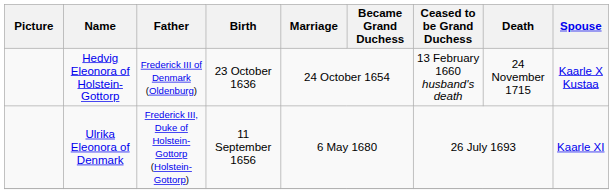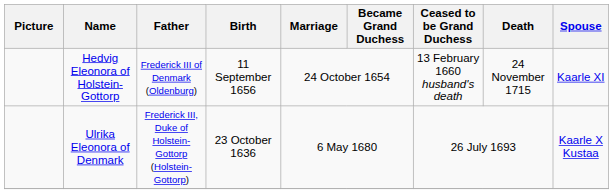(243, 77) 23 October 1636 -> (243, 77) 11 September 1656
(581, 77) Kaarle X Kustaa -> (581, 77) Kaarle XI
(243, 147) 11 September 1656 -> (243, 147) 23 October 1636
(581, 147) Kaarle XI -> (581, 147) Kaarle X Kustaa
